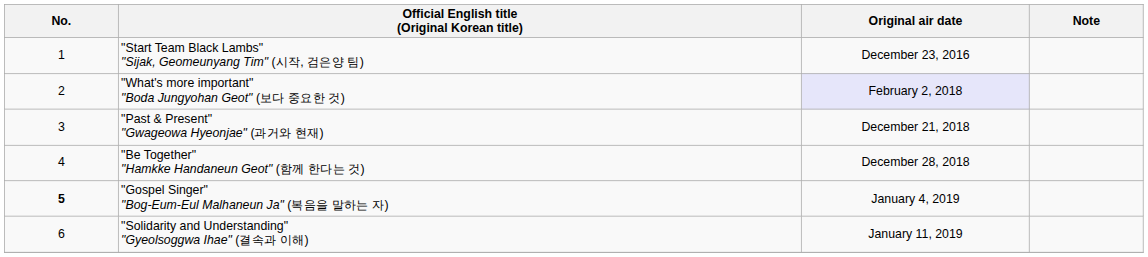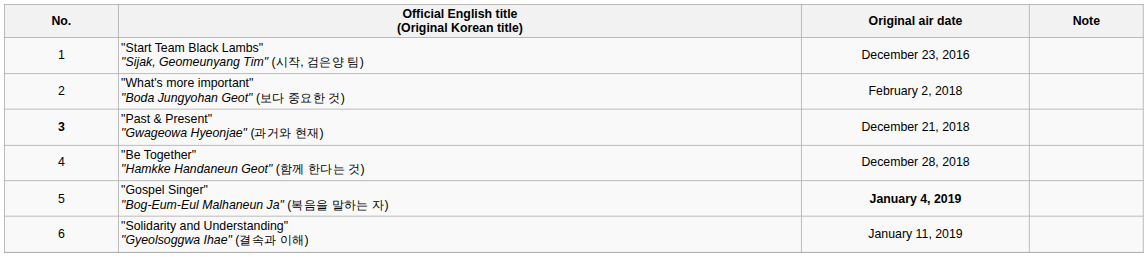(915, 91) lavender background -> (915, 91) no background
(61, 127) normal -> (61, 127) bold
(61, 198) bold -> (61, 198) normal
(915, 198) normal -> (915, 198) bold
